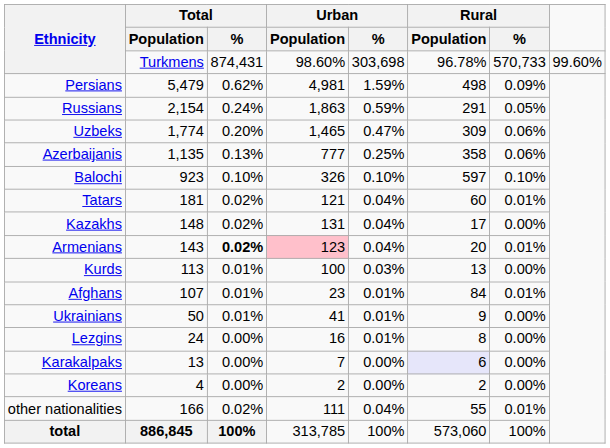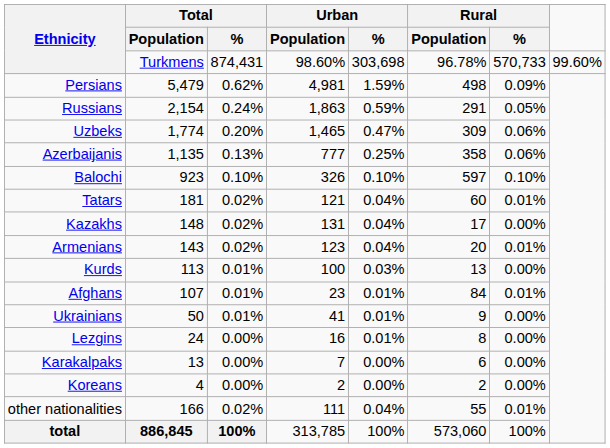(243, 246) bold -> (243, 246) normal
(333, 246) pink background -> (333, 246) no background
(482, 362) lavender background -> (482, 362) no background
